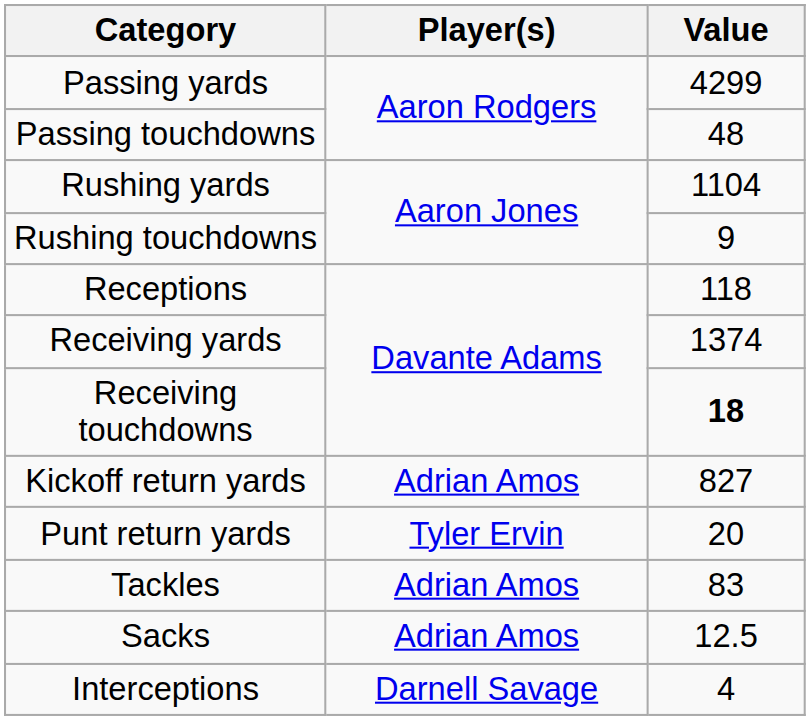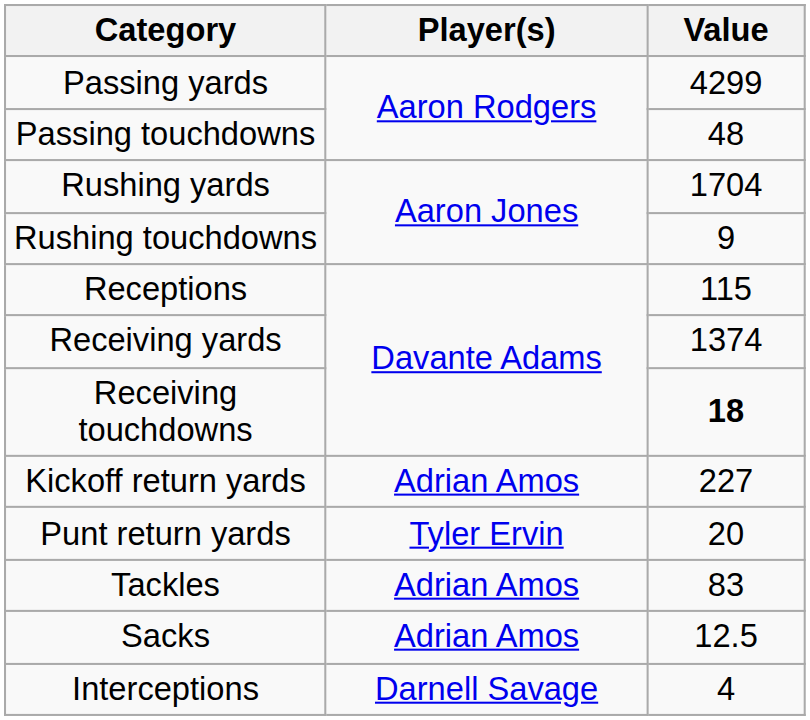(726, 185) 1104 -> (726, 185) 1704
(726, 289) 118 -> (726, 289) 115
(726, 481) 827 -> (726, 481) 227
